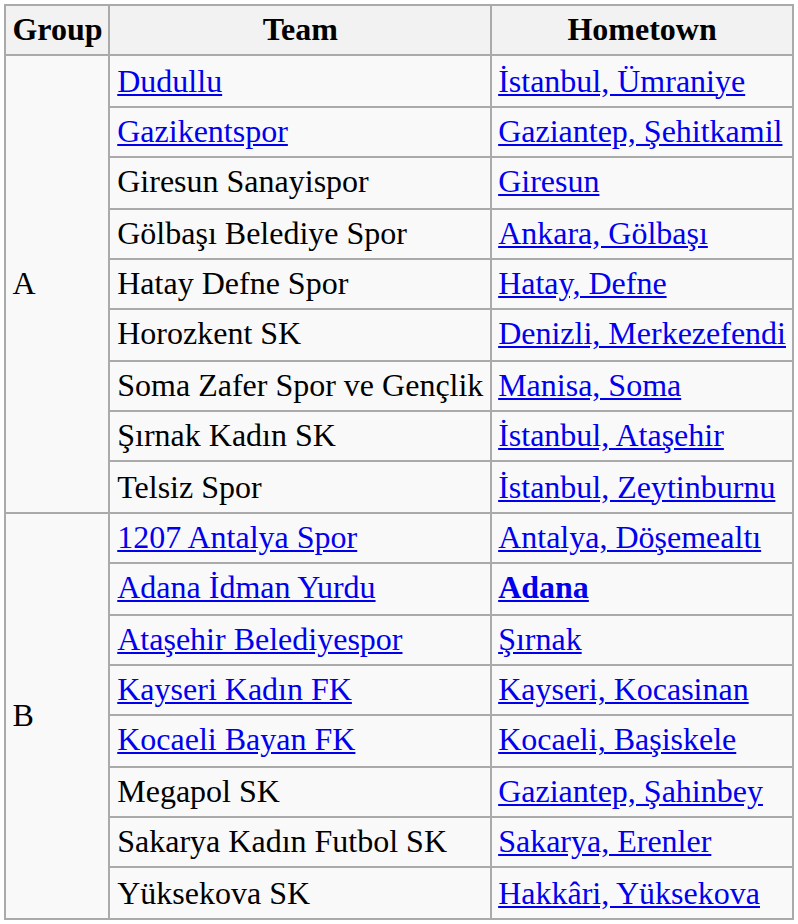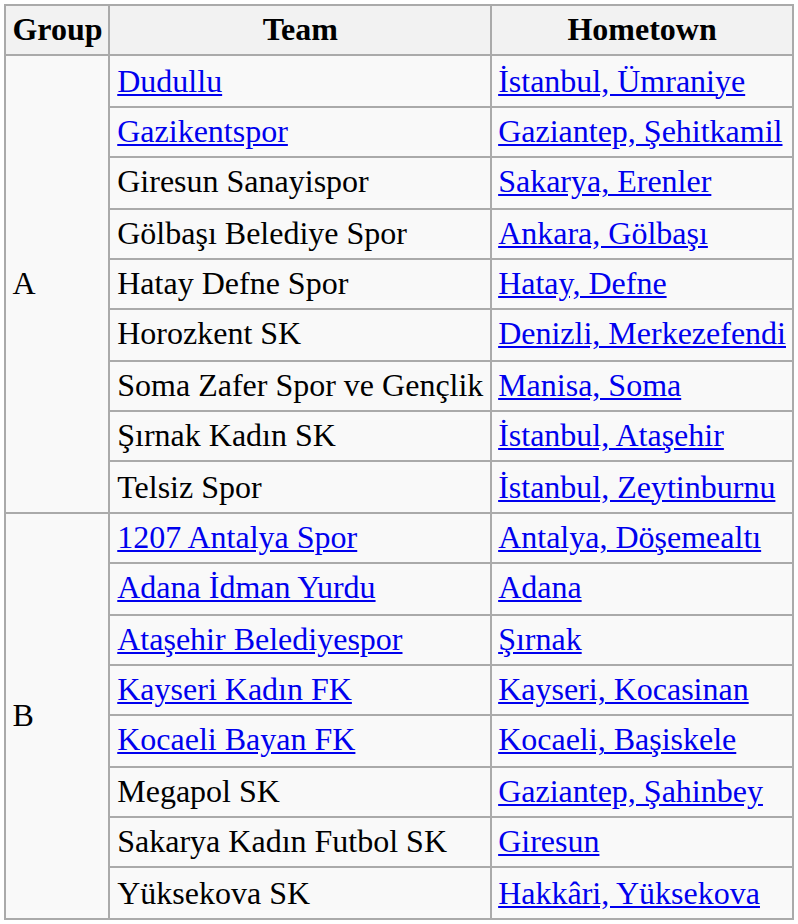(549, 182) Giresun -> (605, 182) Sakarya, Erenler
(543, 588) bold -> (540, 588) normal
(605, 841) Sakarya, Erenler -> (549, 841) Giresun
